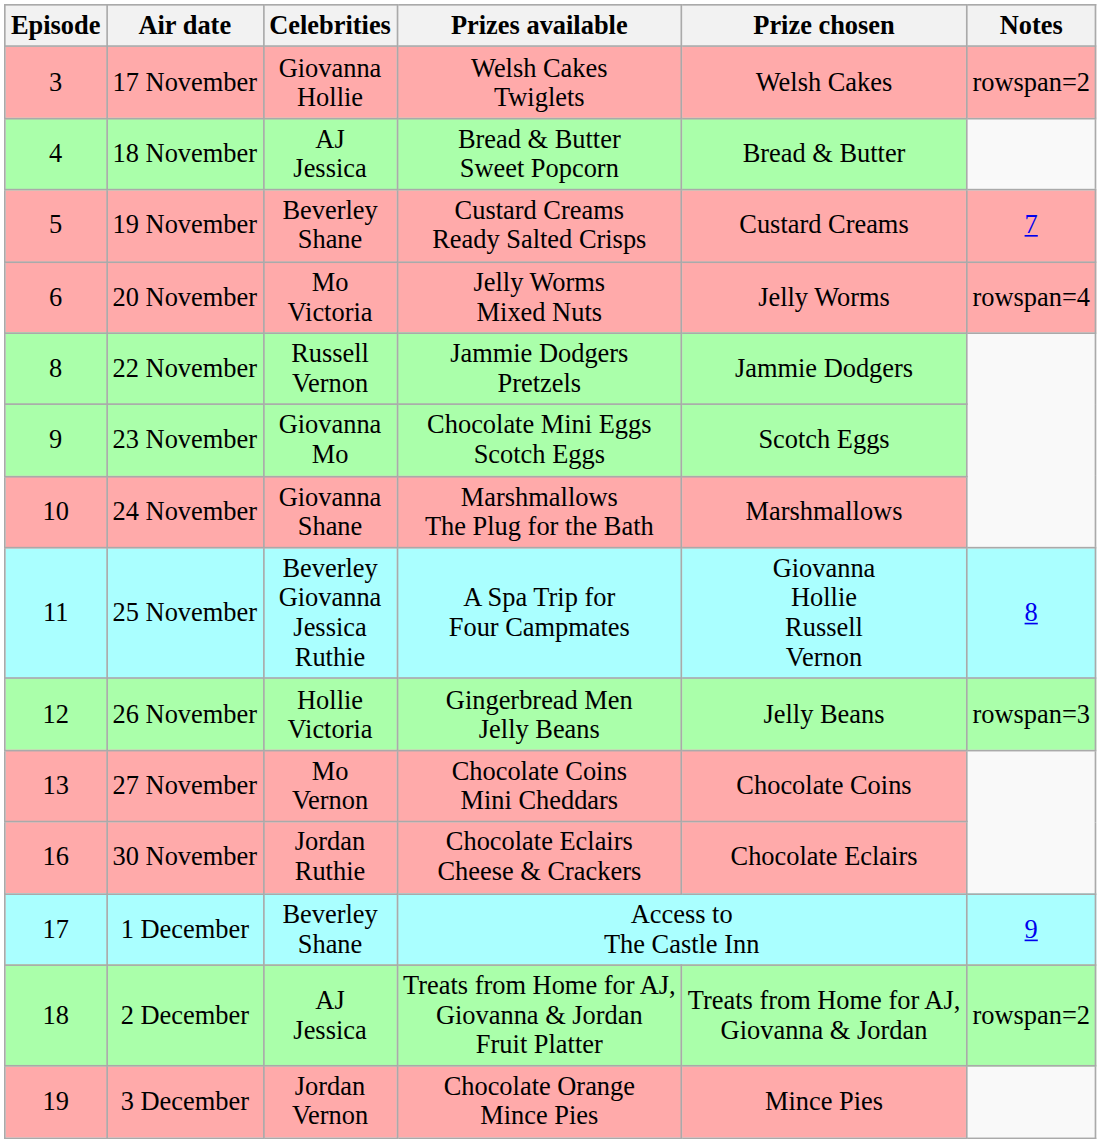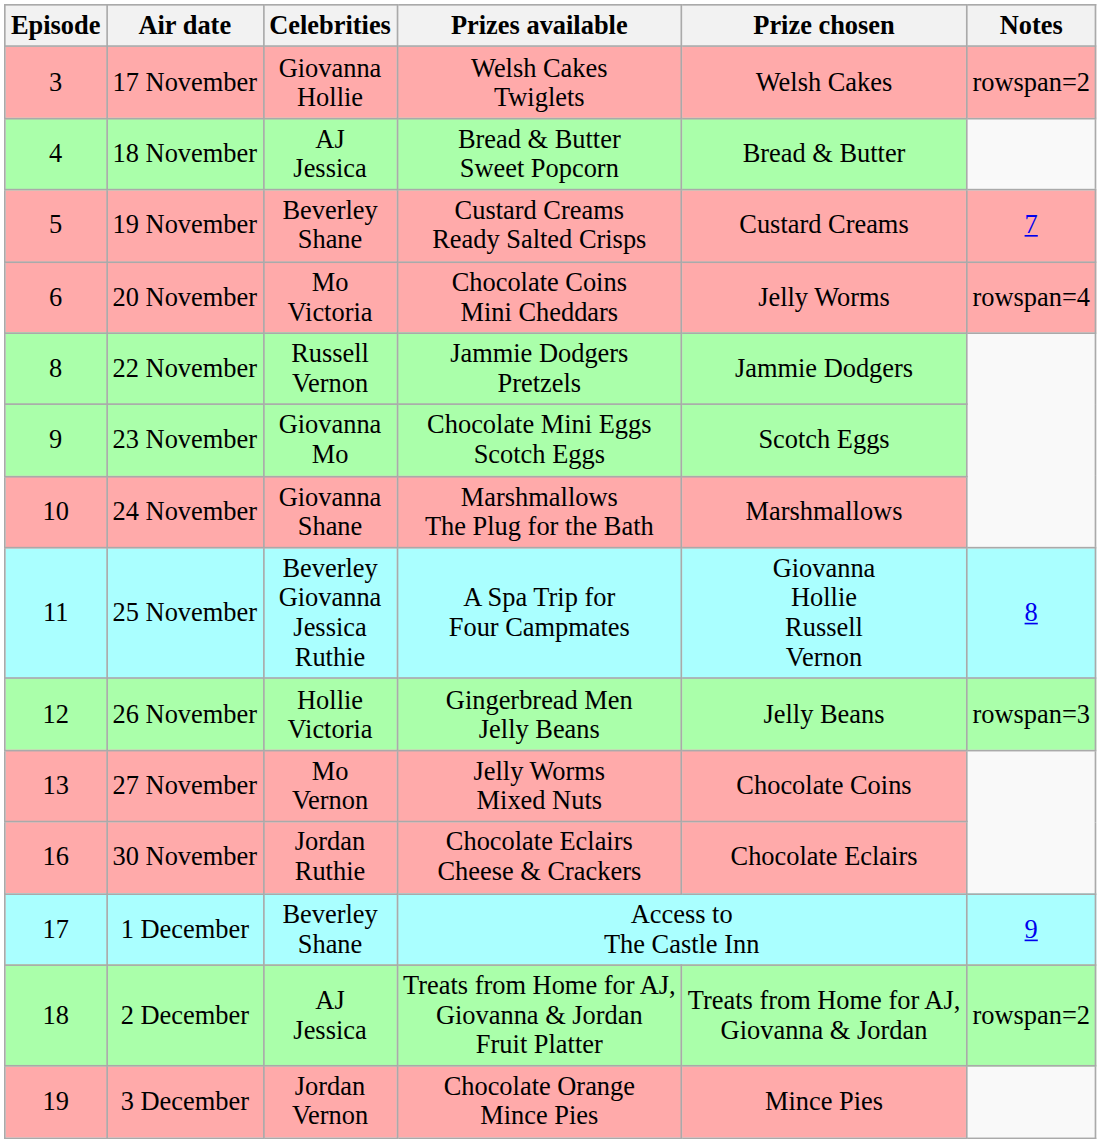(539, 296) Jelly Worms Mixed Nuts -> (539, 296) Chocolate Coins Mini Cheddars
(539, 785) Chocolate Coins Mini Cheddars -> (539, 785) Jelly Worms Mixed Nuts
